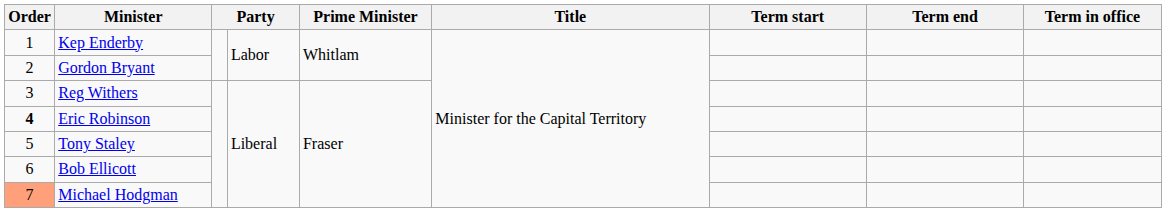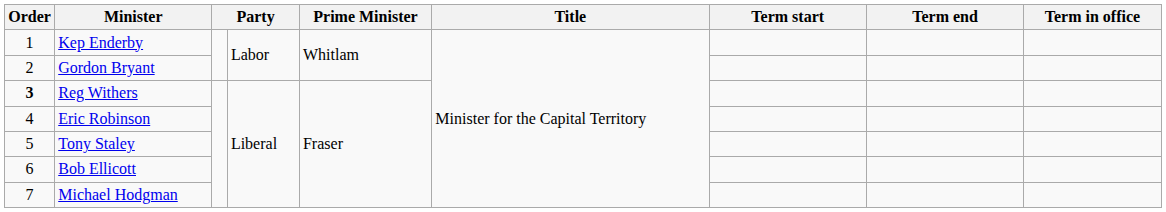(30, 93) normal -> (30, 93) bold
(30, 118) bold -> (30, 118) normal
(30, 194) lightsalmon background -> (30, 194) no background
